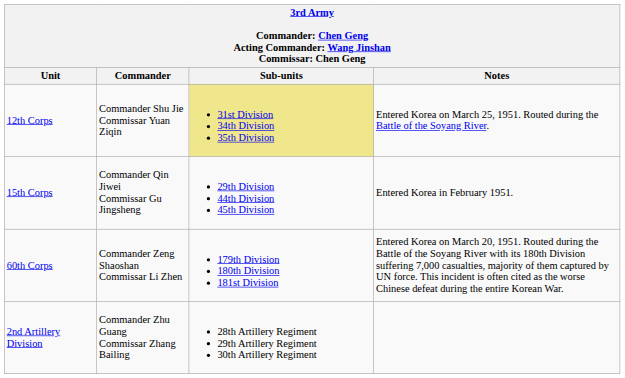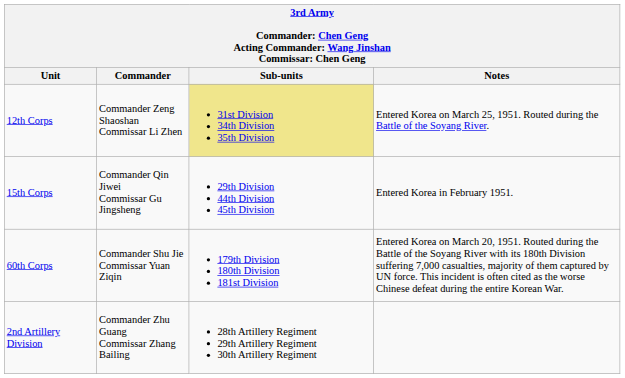(141, 120) Commander Shu Jie Commissar Yuan Ziqin -> (141, 120) Commander Zeng Shaoshan Commissar Li Zhen
(141, 265) Commander Zeng Shaoshan Commissar Li Zhen -> (141, 265) Commander Shu Jie Commissar Yuan Ziqin
